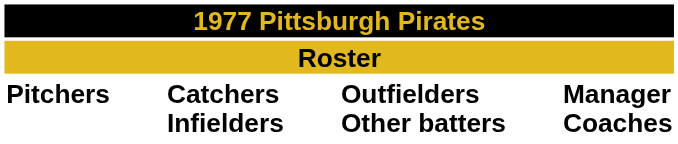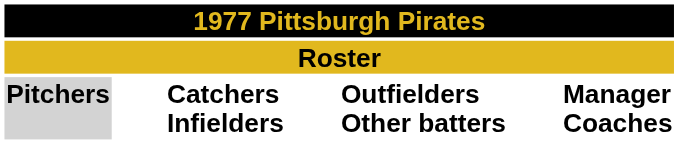(58, 94) no background -> (58, 94) lightgrey background
